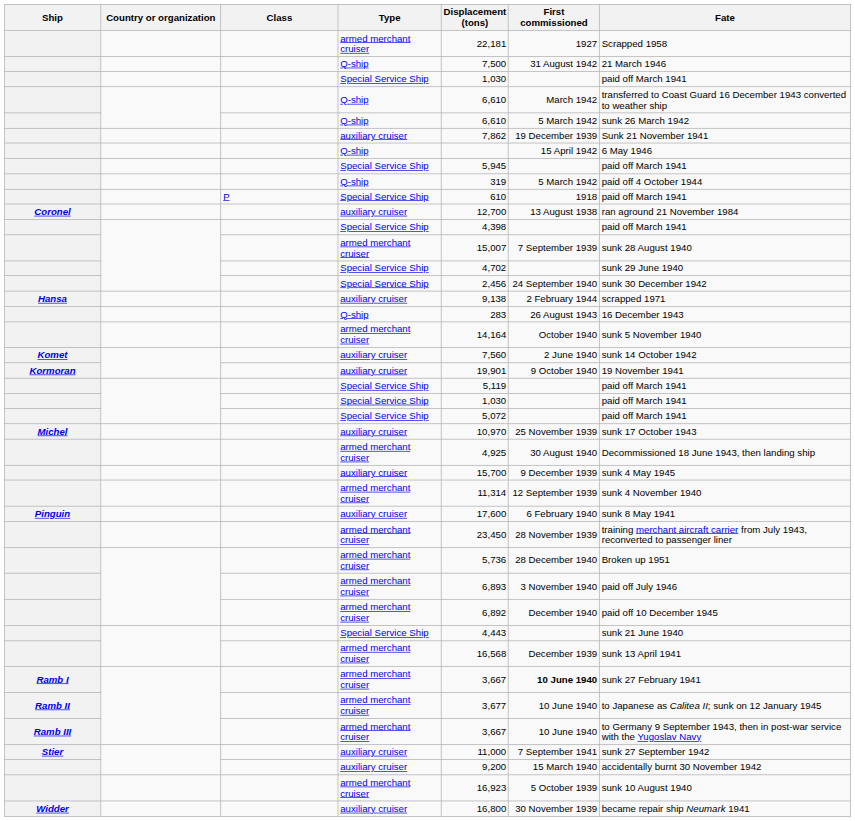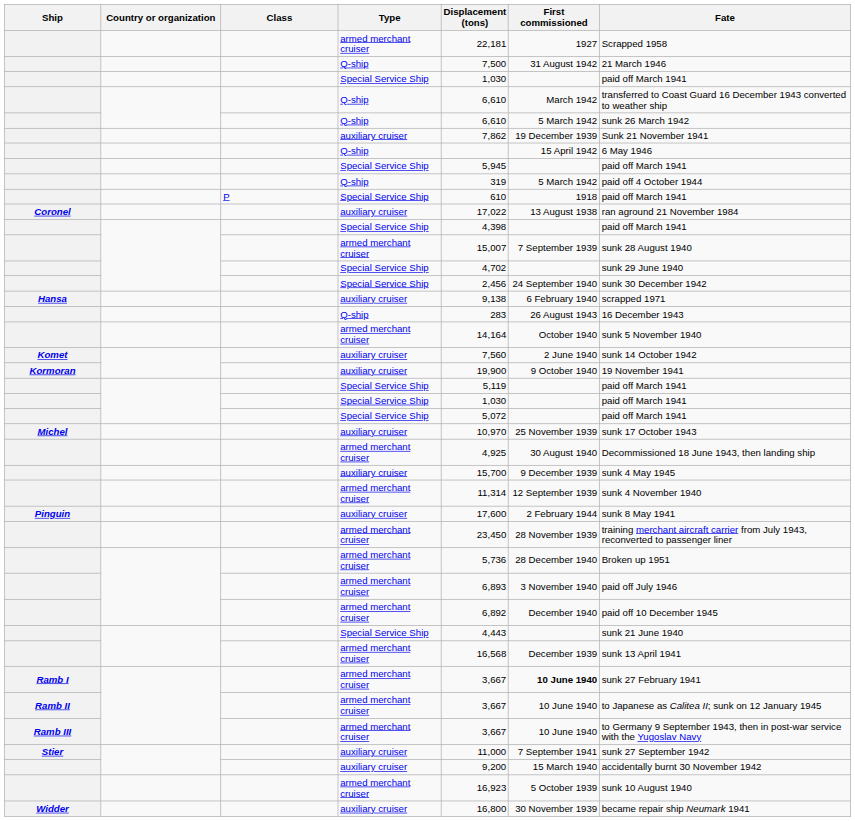(491, 212) 12,700 -> (491, 212) 17,022
(562, 299) 2 February 1944 -> (562, 299) 6 February 1940
(491, 371) 19,901 -> (491, 371) 19,900
(562, 514) 6 February 1940 -> (562, 514) 2 February 1944
(494, 706) 3,677 -> (494, 706) 3,667
